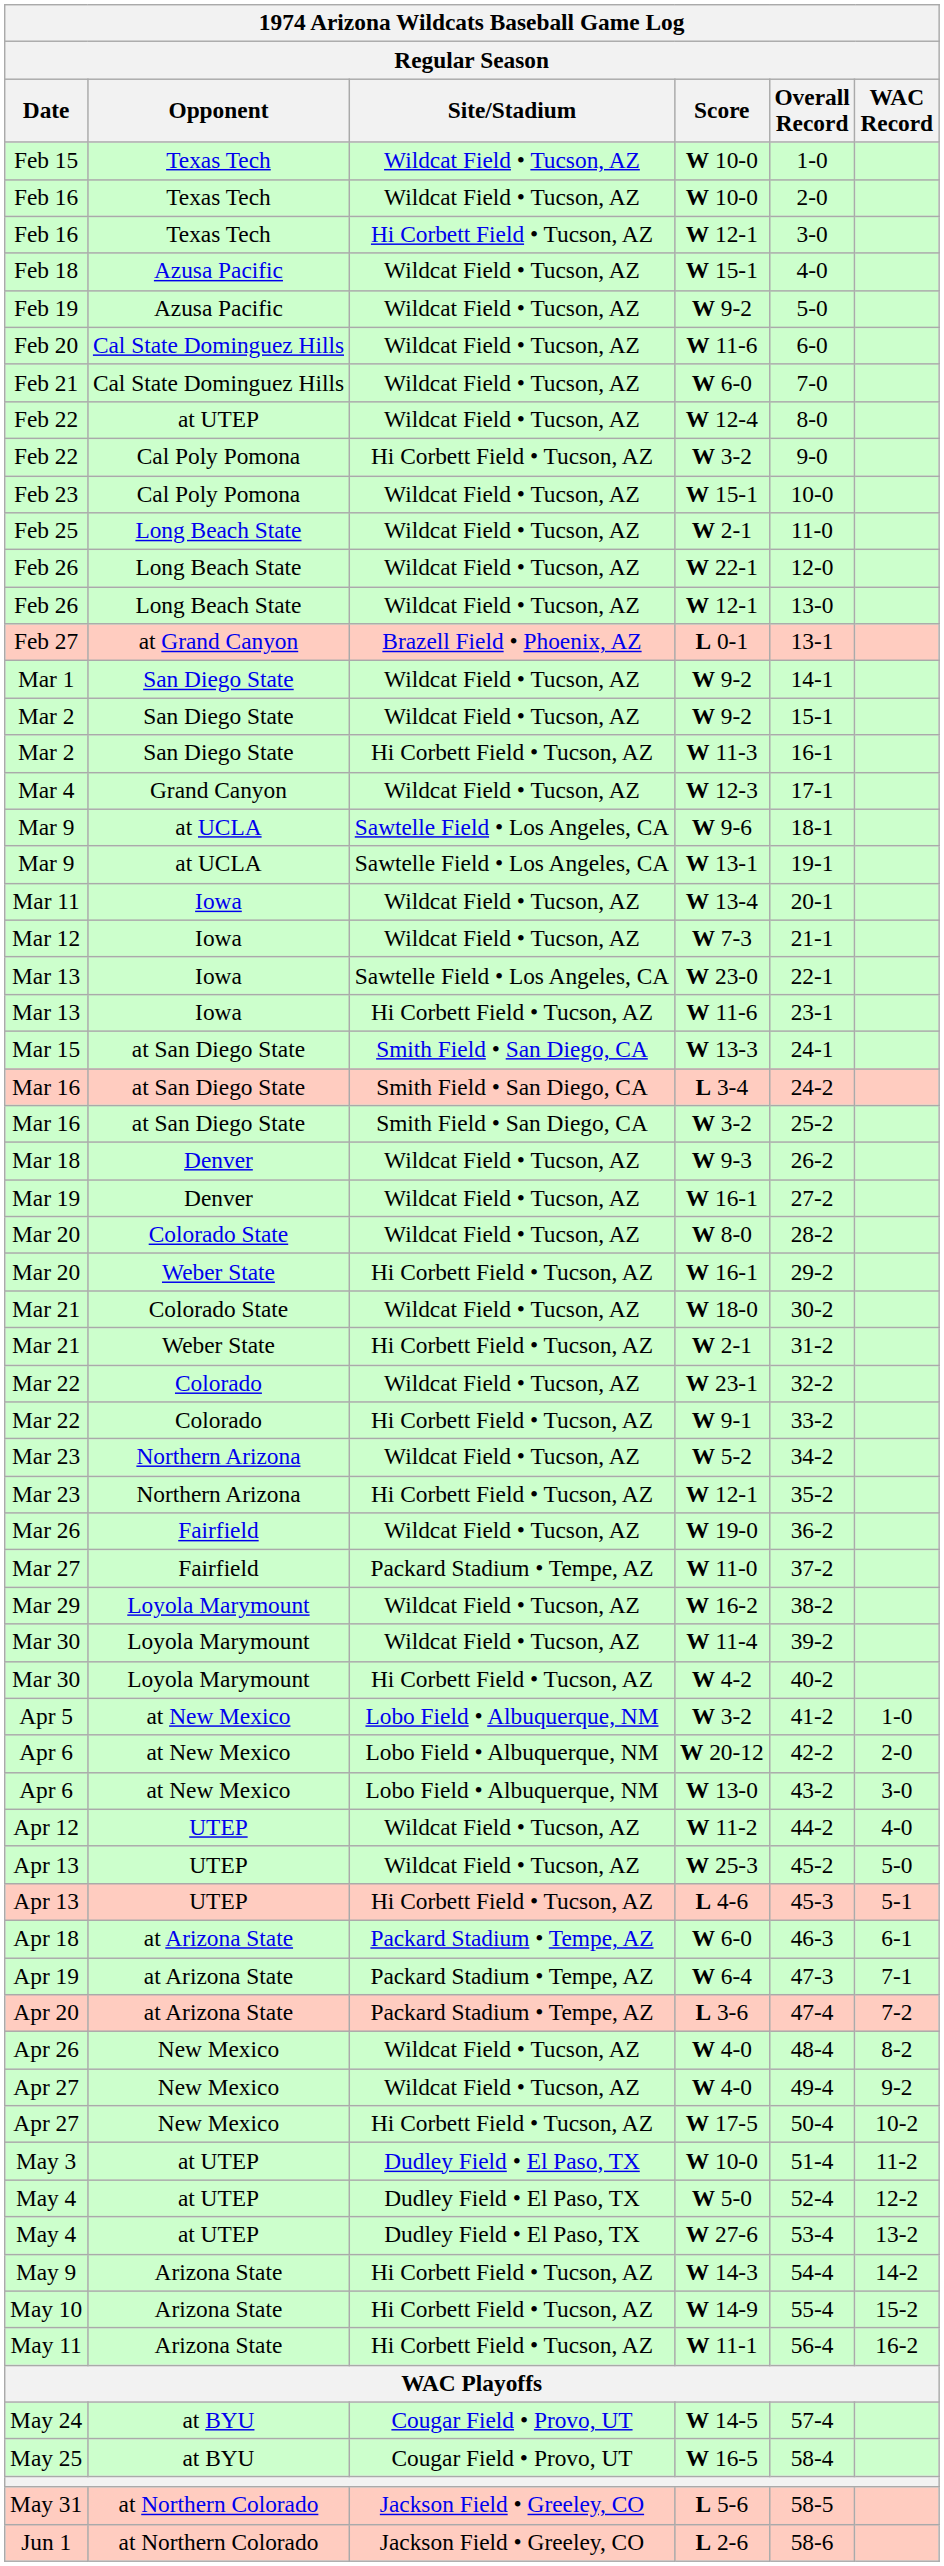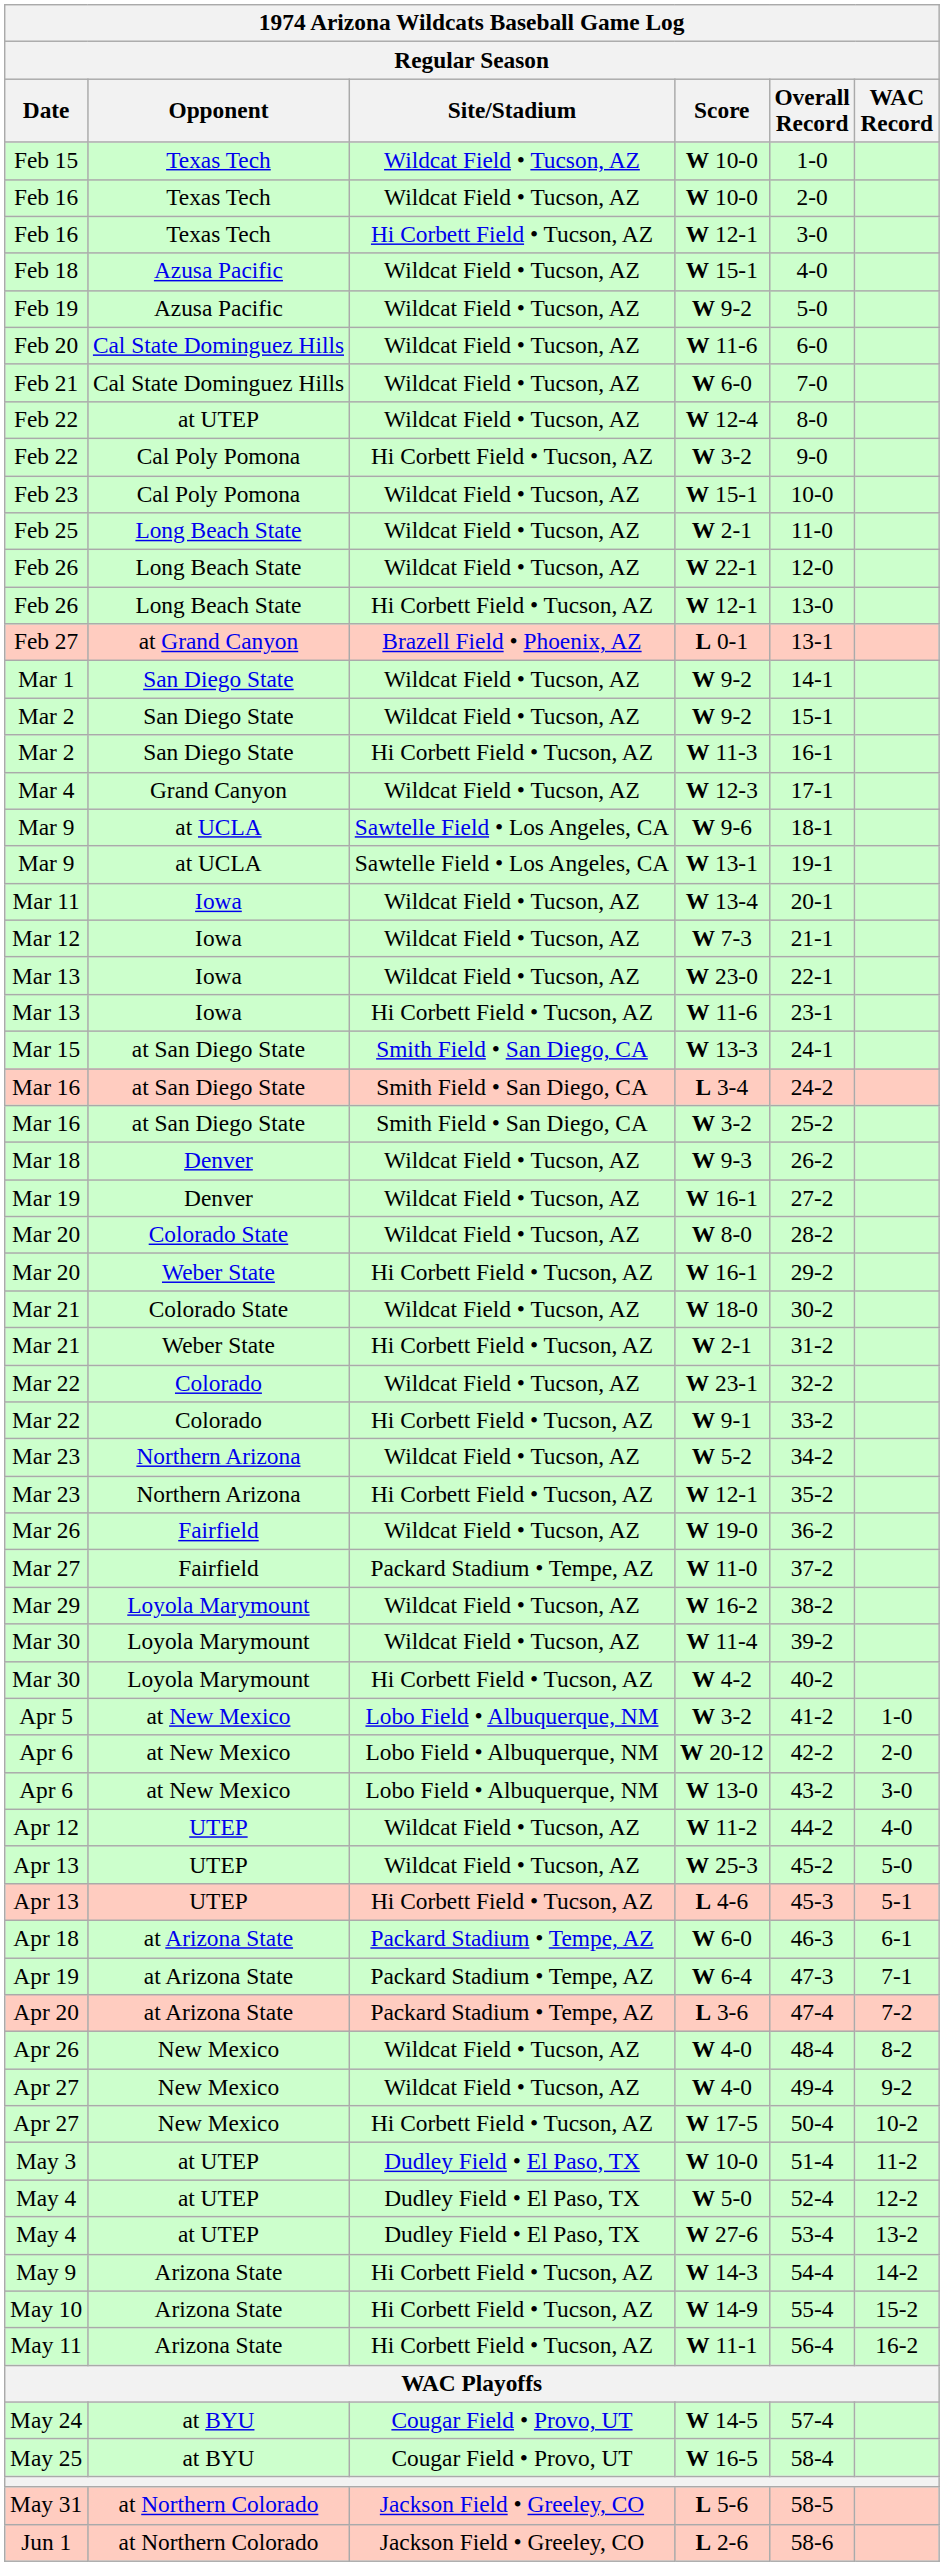(512, 605) Wildcat Field • Tucson, AZ -> (512, 605) Hi Corbett Field • Tucson, AZ
(512, 975) Sawtelle Field • Los Angeles, CA -> (512, 975) Wildcat Field • Tucson, AZ
